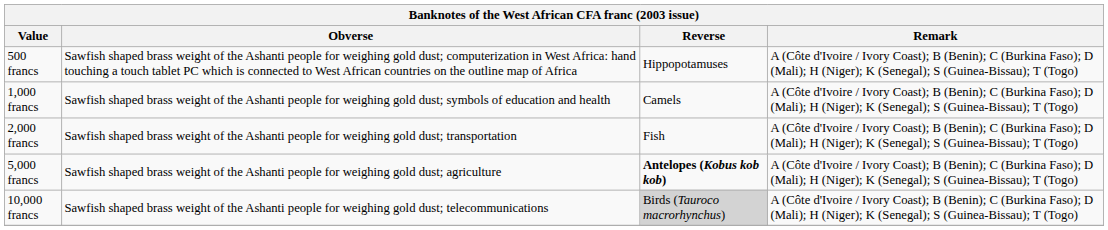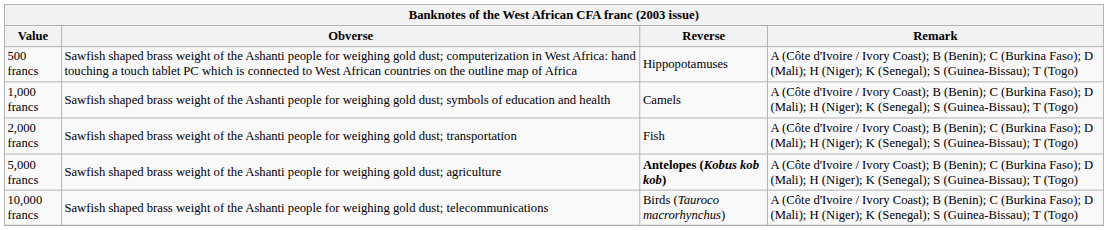(684, 208) lightgrey background -> (684, 208) no background
